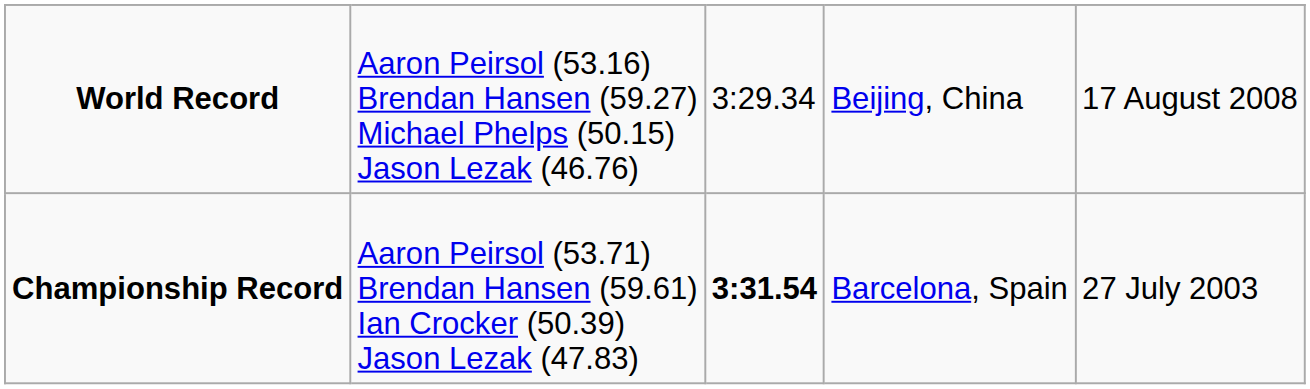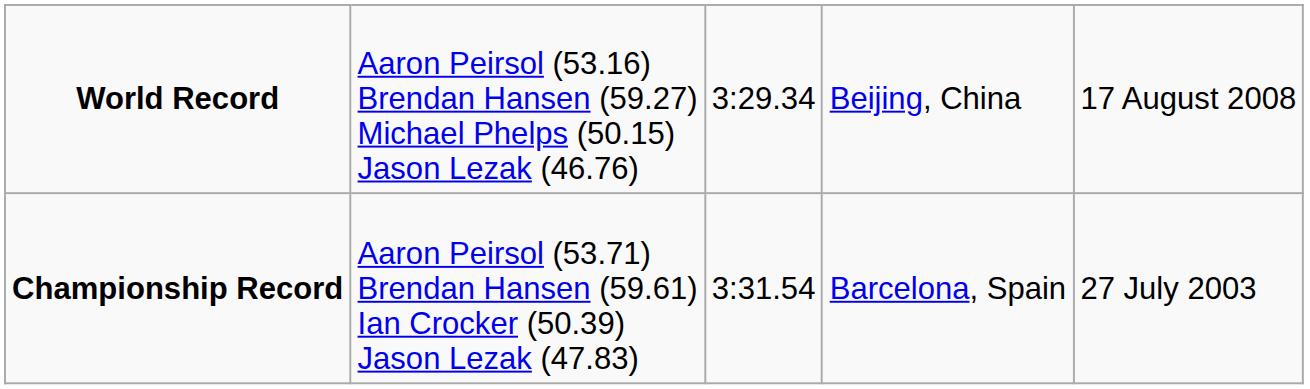(764, 287) bold -> (764, 287) normal
